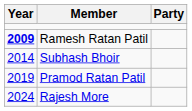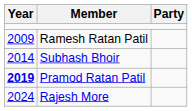(21, 39) bold -> (21, 39) normal
(21, 77) normal -> (21, 77) bold
